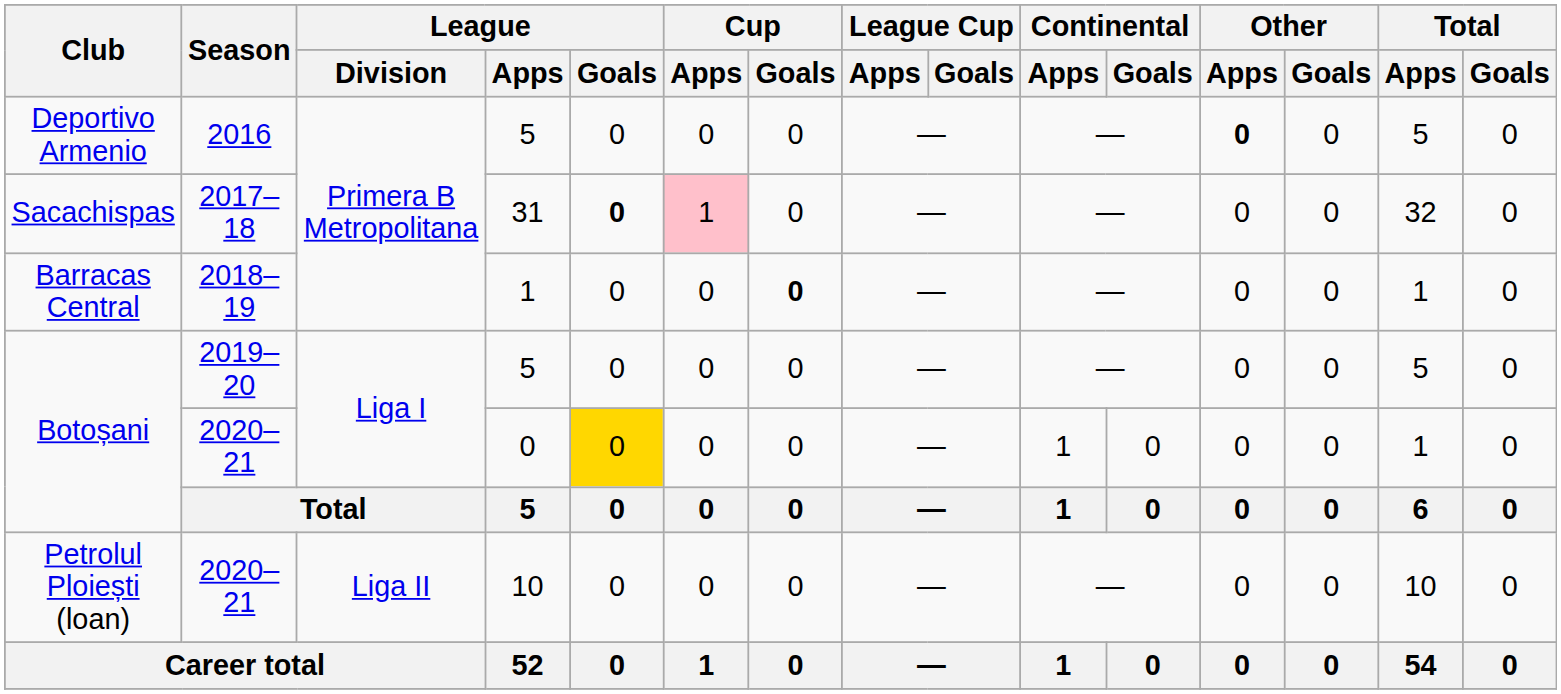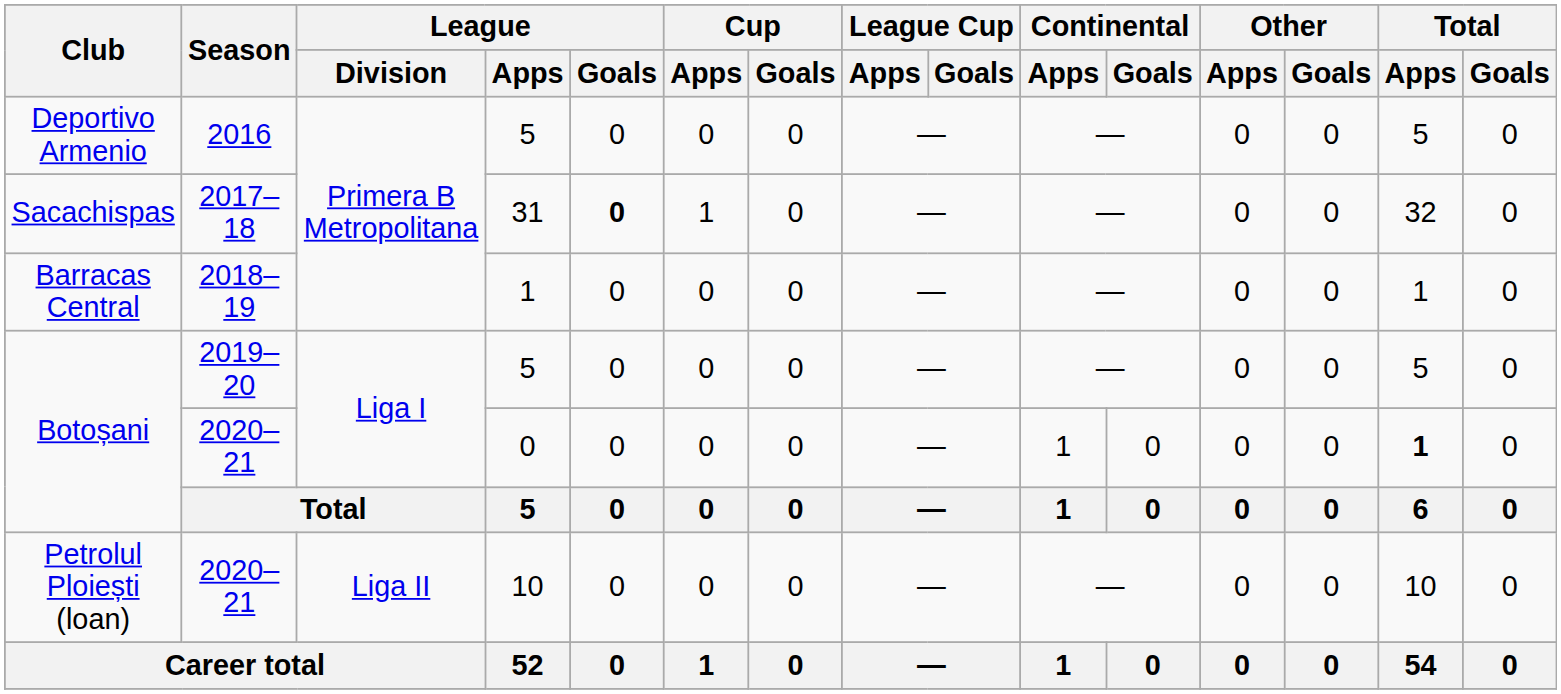(1242, 134) bold -> (1242, 134) normal
(706, 212) pink background -> (706, 212) no background
(795, 291) bold -> (795, 291) normal
(617, 447) gold background -> (617, 447) no background
(1421, 447) normal -> (1421, 447) bold
